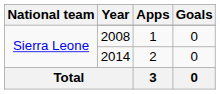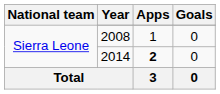(153, 57) normal -> (153, 57) bold
